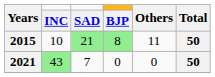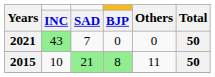rows swapped: (23, 41) <-> (23, 61)
